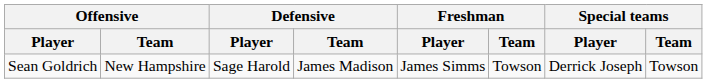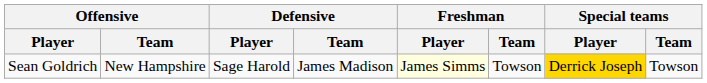(443, 66) no background -> (443, 66) lightyellow background
(595, 66) no background -> (595, 66) gold background
